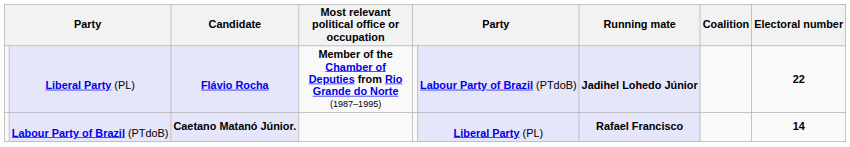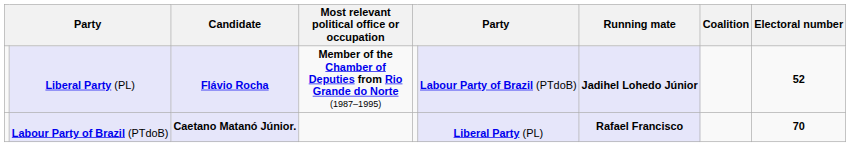(799, 79) 22 -> (799, 79) 52
(799, 127) 14 -> (799, 127) 70
